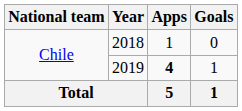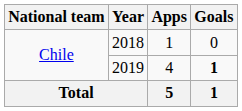(169, 67) bold -> (169, 67) normal
(214, 67) normal -> (214, 67) bold
